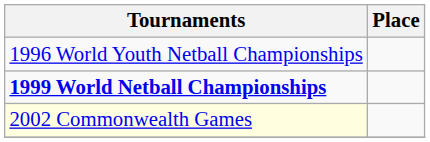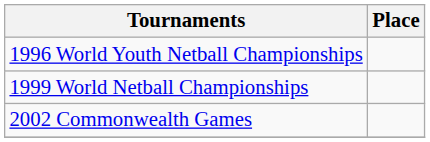(168, 86) bold -> (159, 86) normal
(131, 119) lightyellow background -> (131, 119) no background
